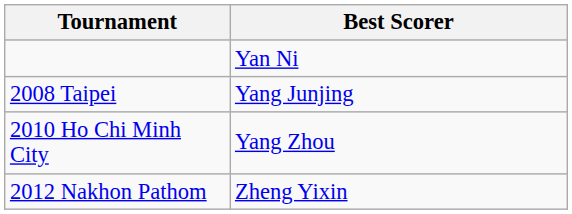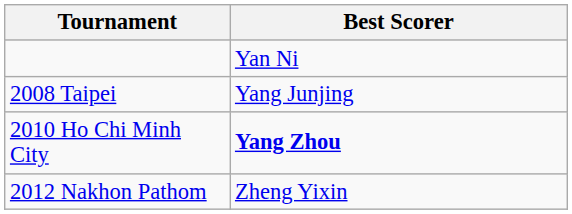(285, 142) normal -> (288, 142) bold
